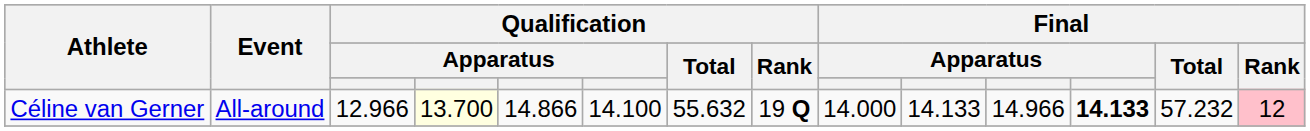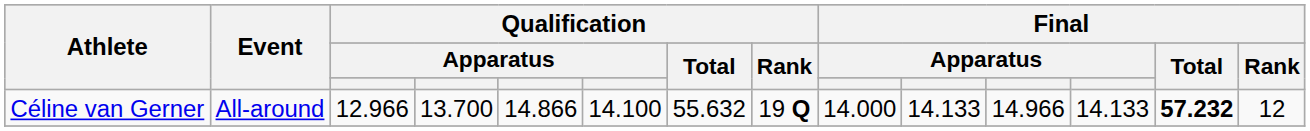(456, 108) lightyellow background -> (456, 108) no background
(1113, 108) bold -> (1113, 108) normal
(1197, 108) normal -> (1197, 108) bold
(1272, 108) pink background -> (1272, 108) no background
